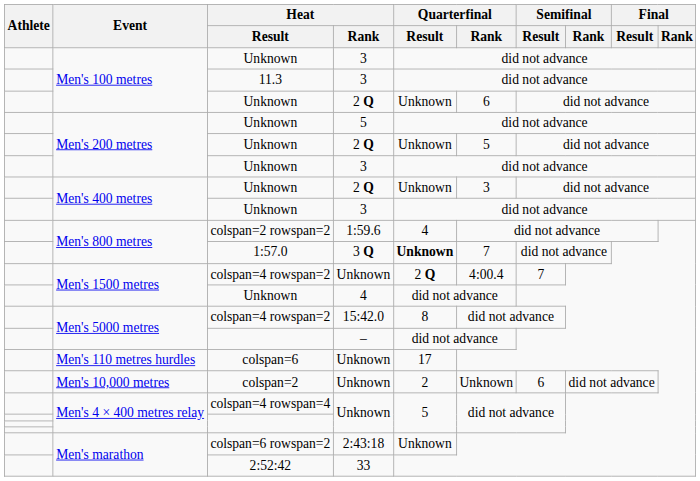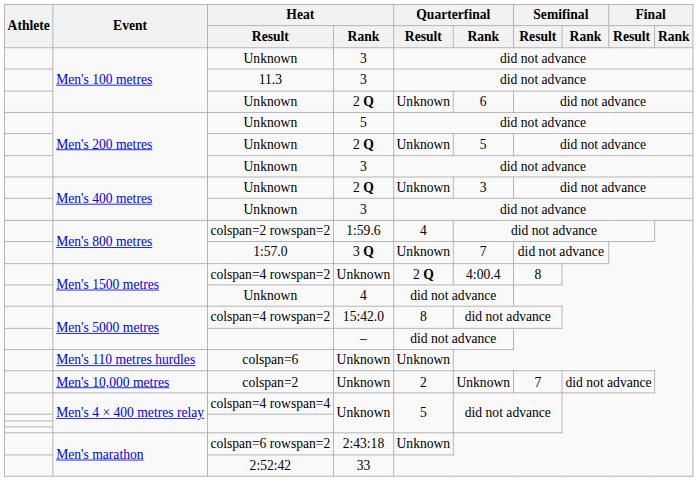(425, 252) bold -> (423, 252) normal
(541, 274) 7 -> (538, 274) 8
(425, 360) 17 -> (423, 360) Unknown
(541, 381) 6 -> (538, 381) 7
